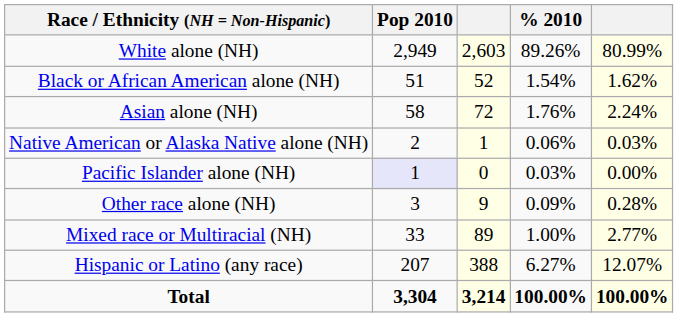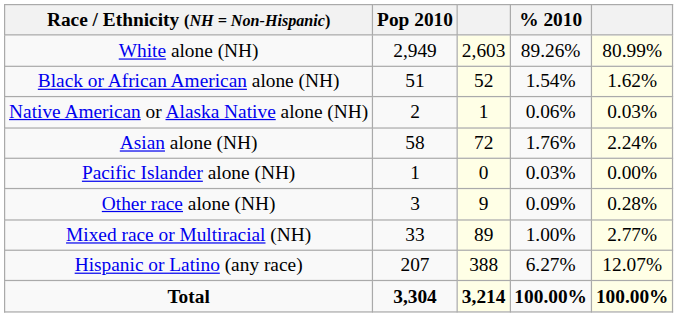rows swapped: (189, 142) <-> (189, 111)
(415, 173) lavender background -> (415, 173) no background
